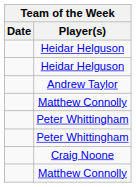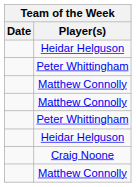(82, 66) Heidar Helguson -> (82, 66) Peter Whittingham
(82, 84) Andrew Taylor -> (82, 84) Matthew Connolly
(82, 137) Peter Whittingham -> (82, 137) Heidar Helguson
